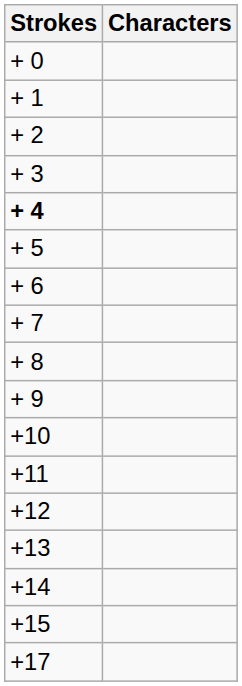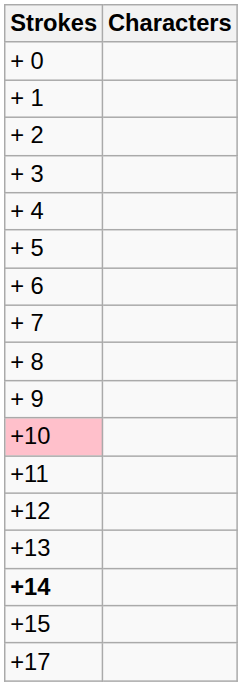(27, 211) bold -> (27, 211) normal
(30, 436) no background -> (30, 436) pink background
(30, 586) normal -> (30, 586) bold
